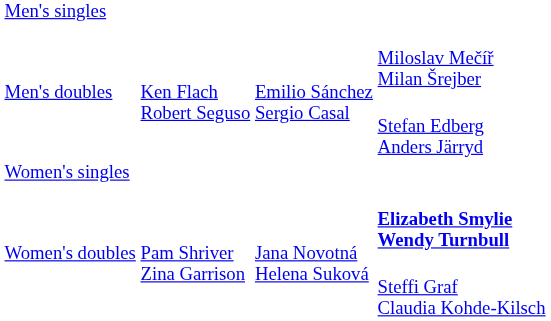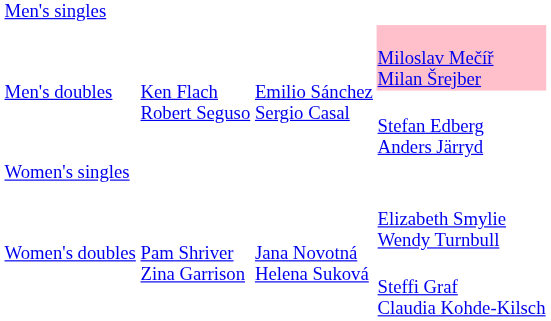(436, 68) no background -> (436, 68) pink background
(445, 229) bold -> (442, 229) normal
